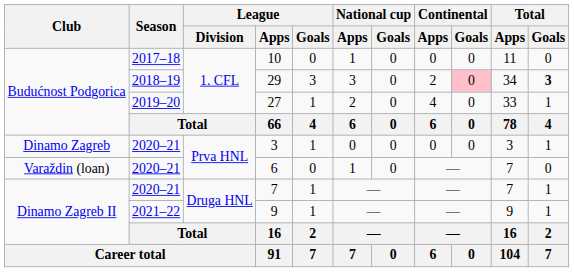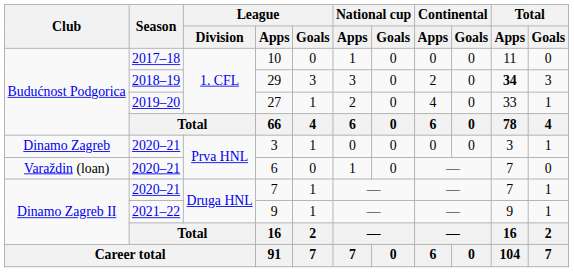(471, 80) pink background -> (471, 80) no background
(510, 80) normal -> (510, 80) bold
(548, 80) bold -> (548, 80) normal
